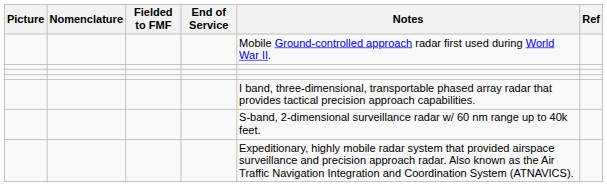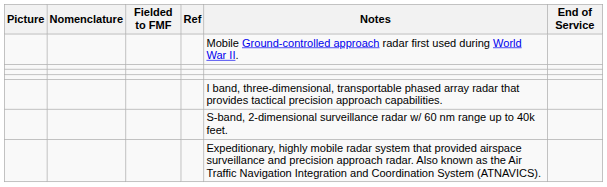columns swapped: (209, 19) <-> (591, 19)
